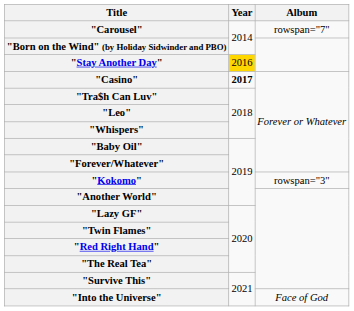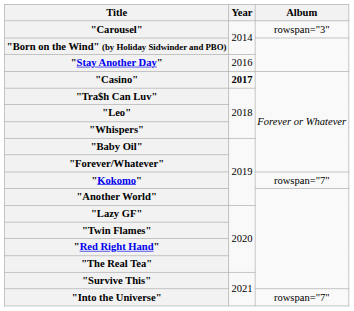(302, 29) rowspan="7" -> (302, 29) rowspan="3"
(242, 63) gold background -> (242, 63) no background
(302, 180) rowspan="3" -> (302, 180) rowspan="7"
(302, 297) Face of God -> (302, 297) rowspan="7"
